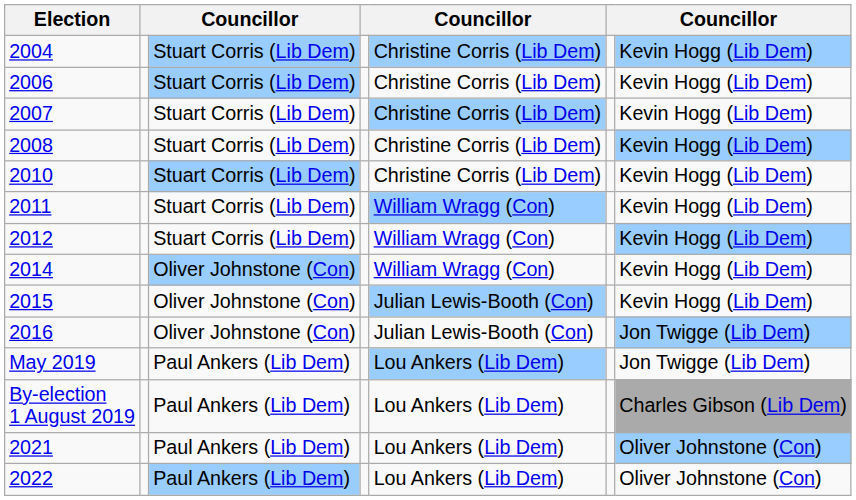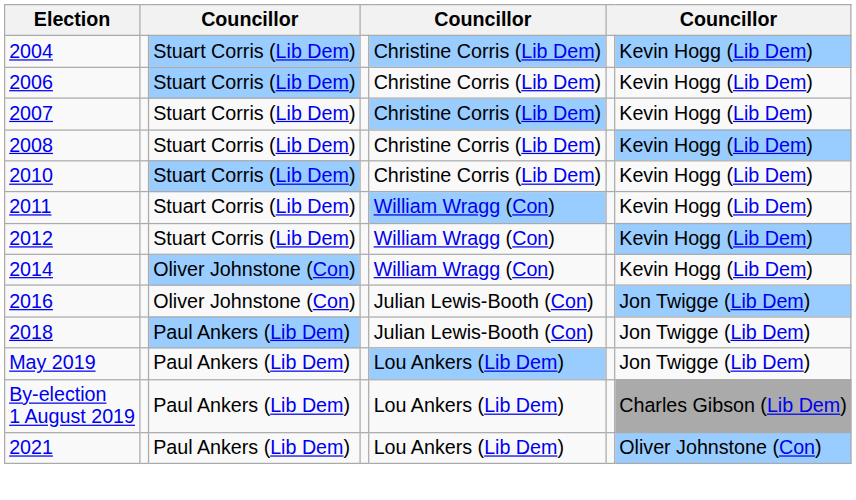- row: (31, 301)
+ row: (31, 332)
- row: (31, 479)
